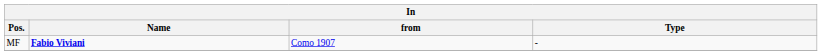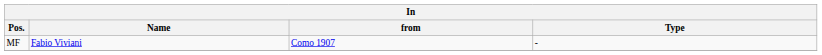(58, 43) bold -> (56, 43) normal
